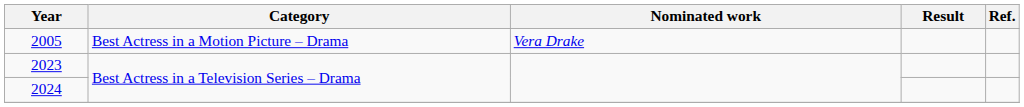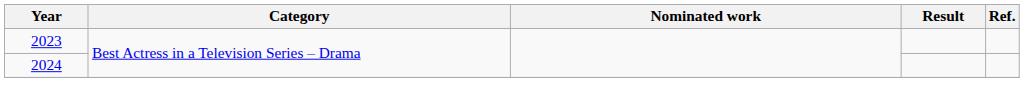- row: (46, 41)
